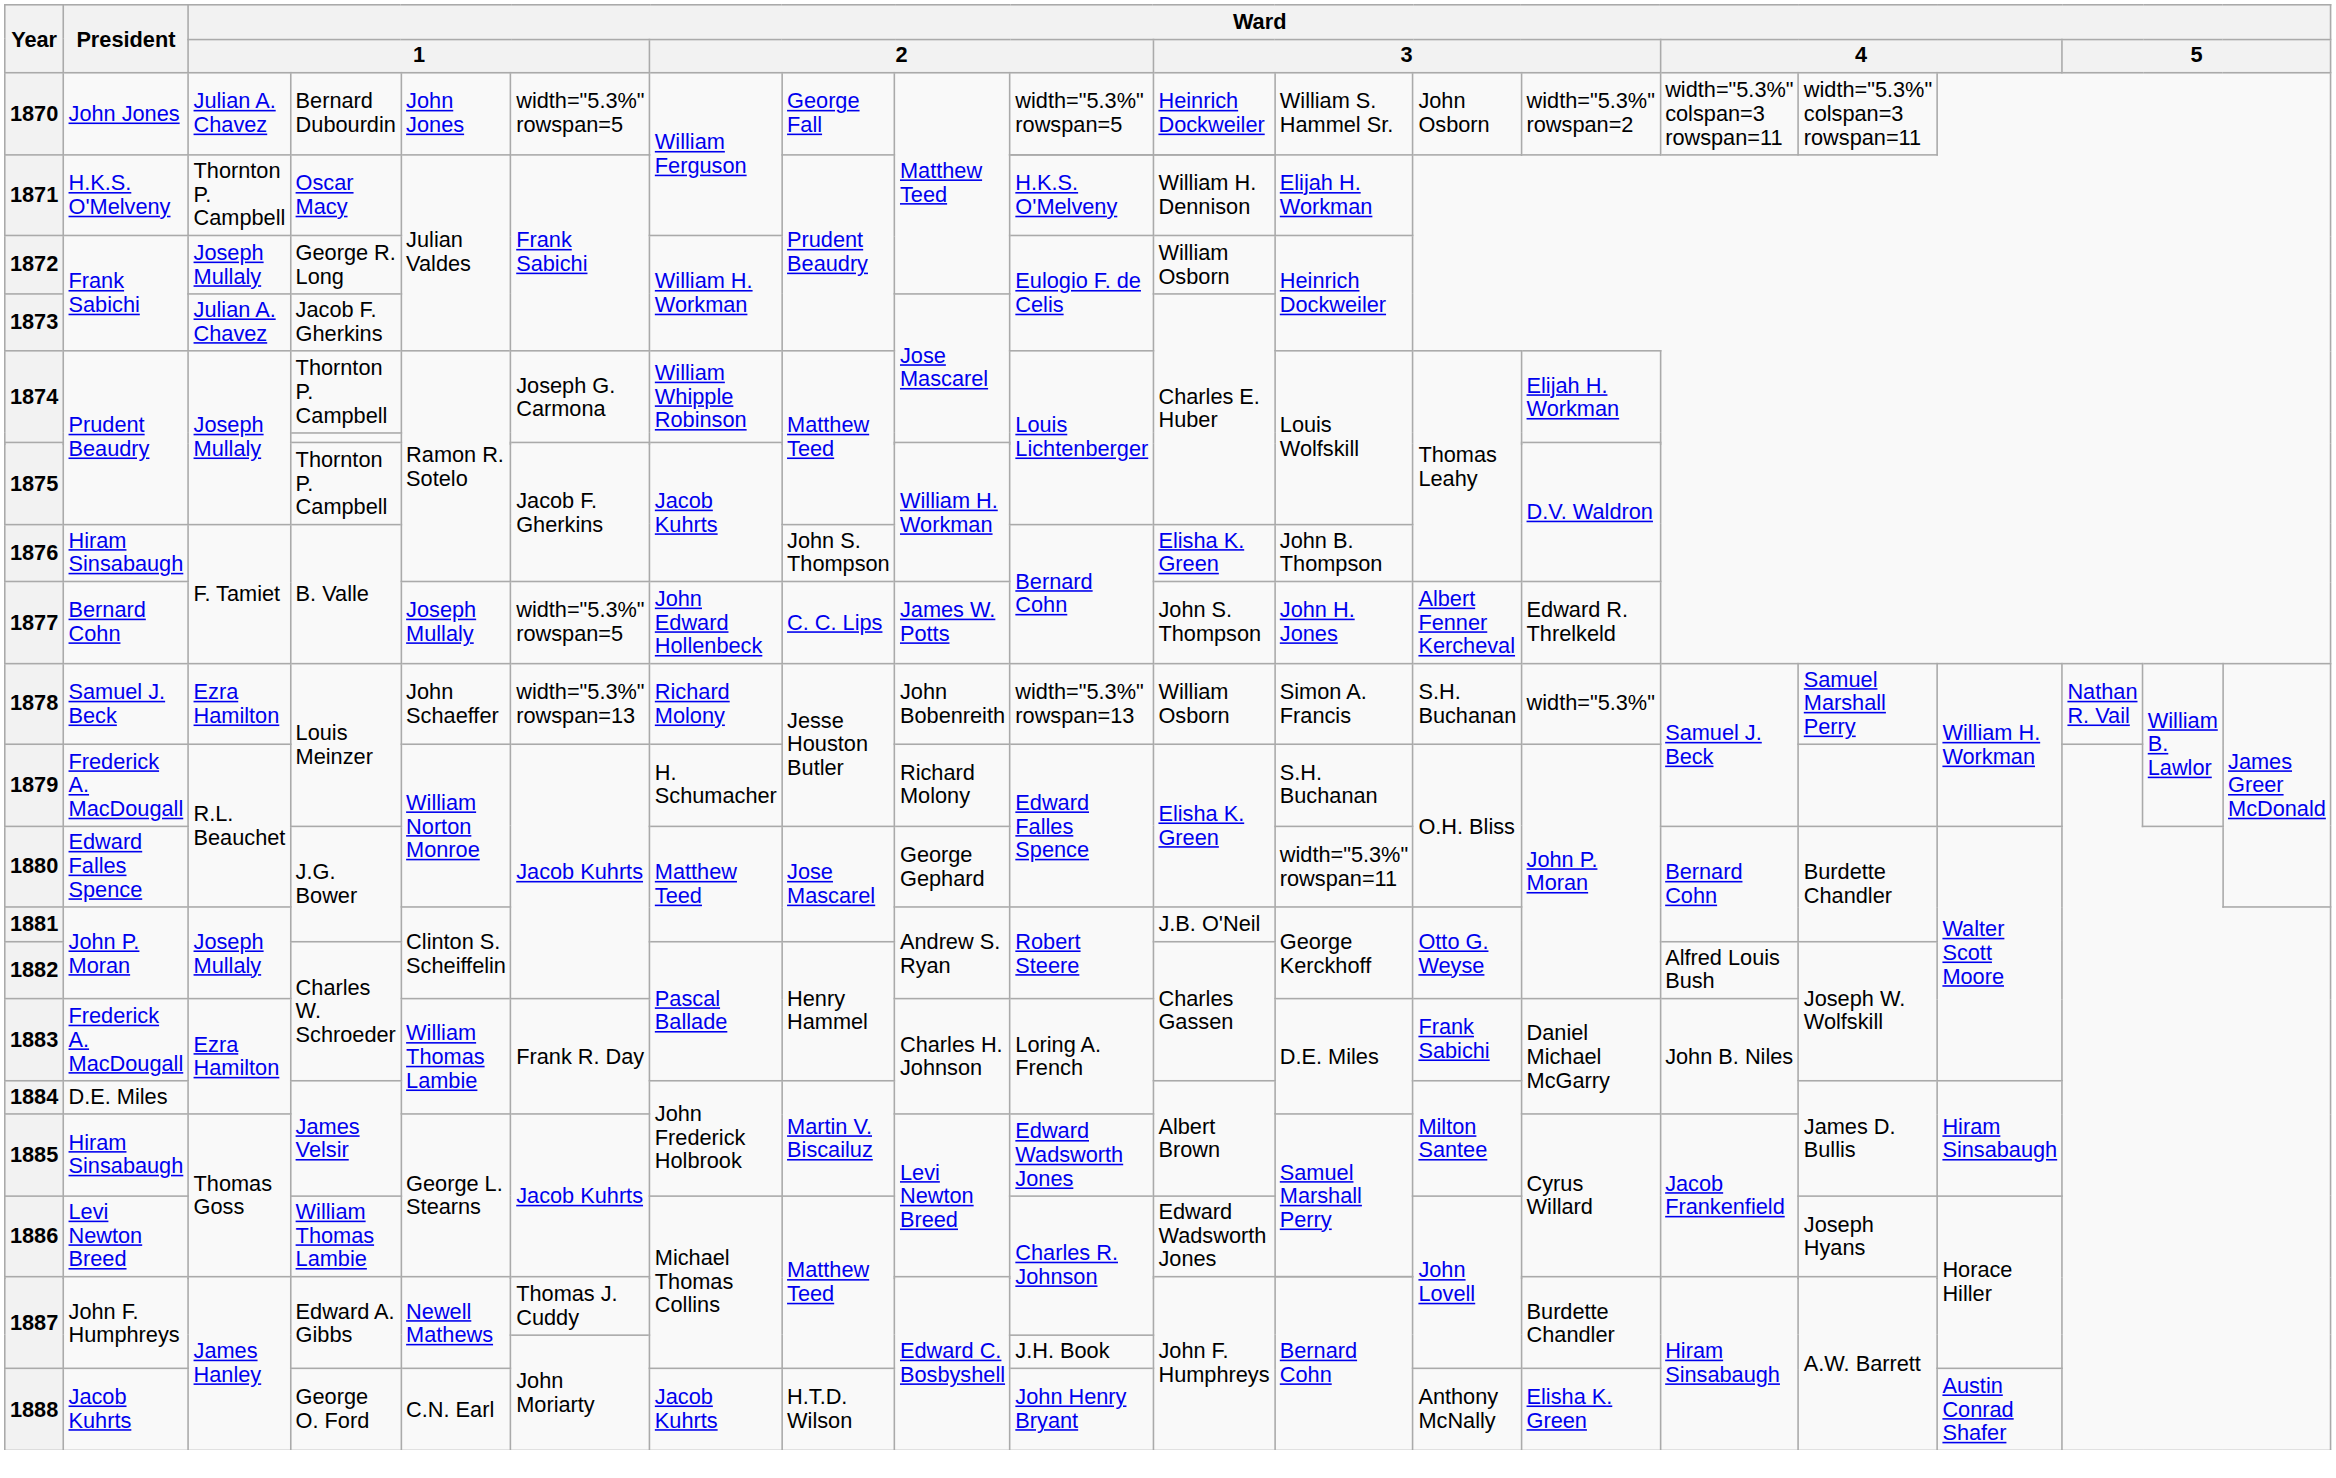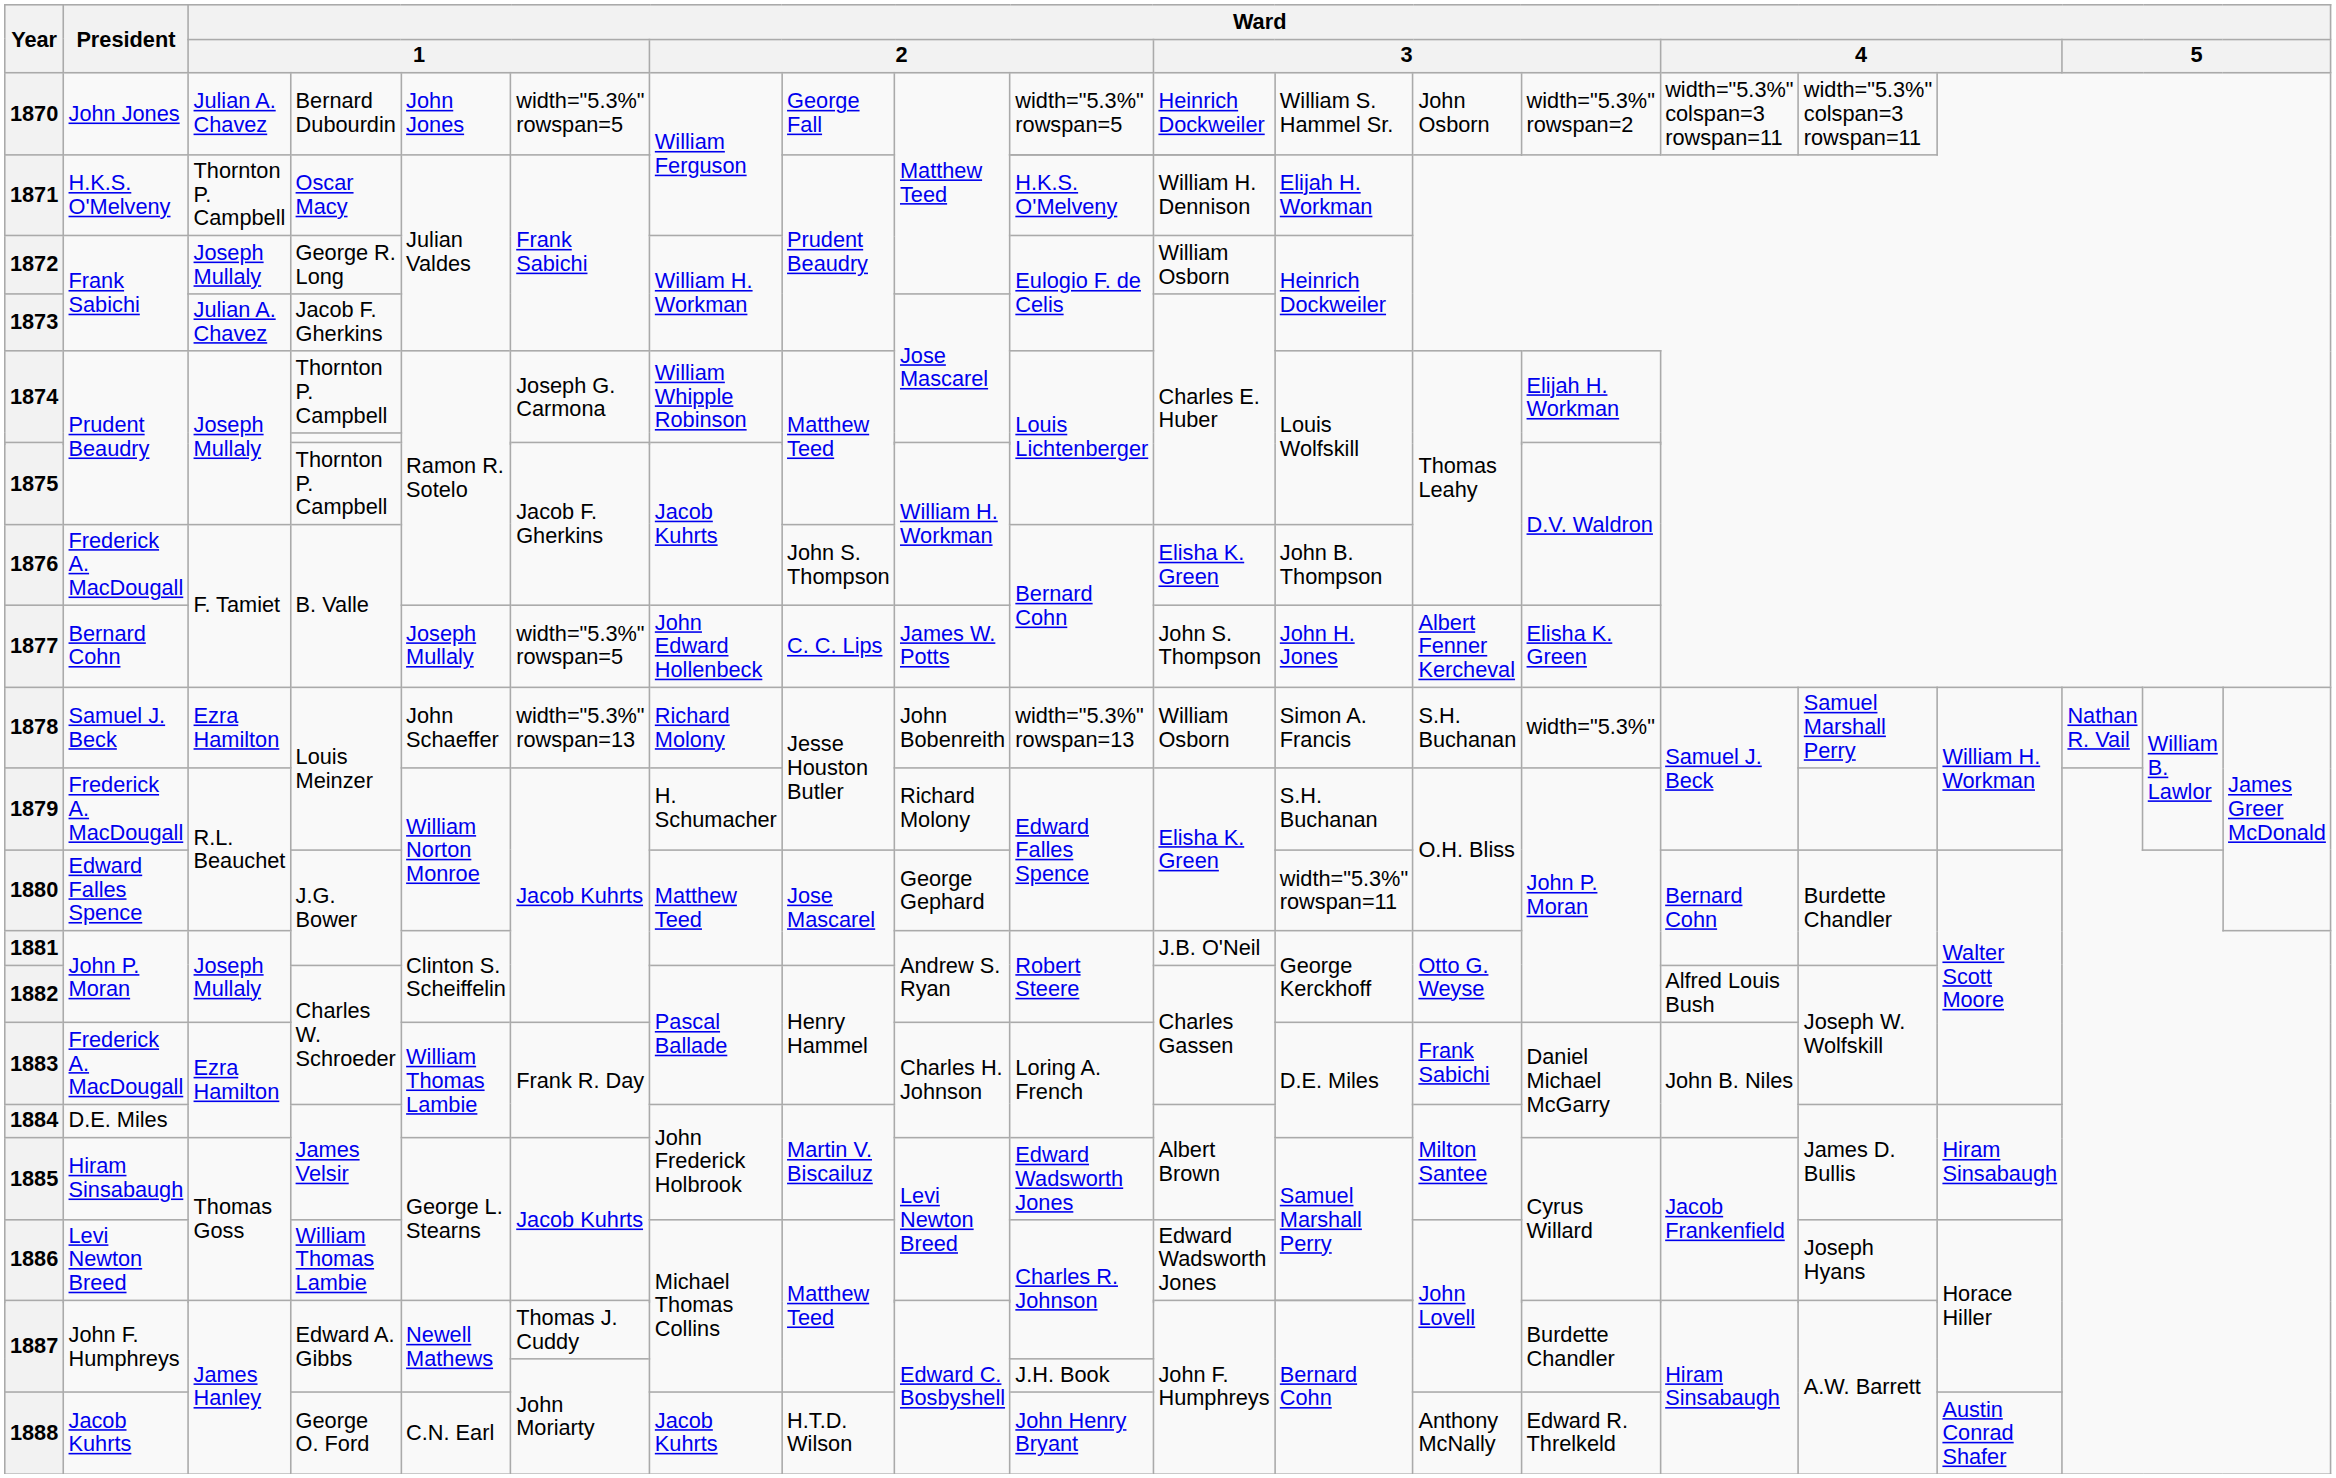(126, 552) Hiram Sinsabaugh -> (126, 564) Frederick A. MacDougall
(1577, 622) Edward R. Threlkeld -> (1569, 646) Elisha K. Green
(1569, 1409) Elisha K. Green -> (1577, 1432) Edward R. Threlkeld
